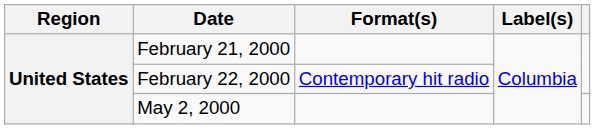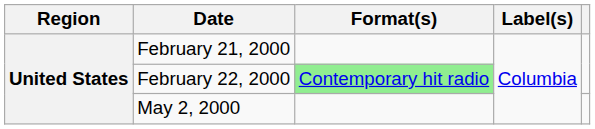(394, 78) no background -> (394, 78) lightgreen background
